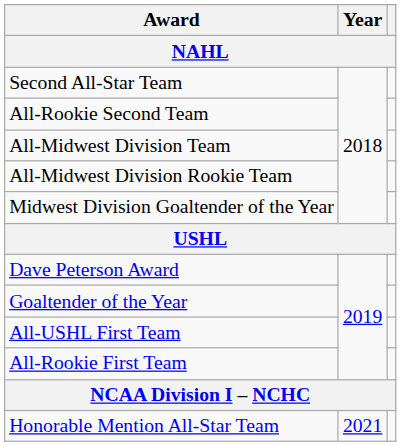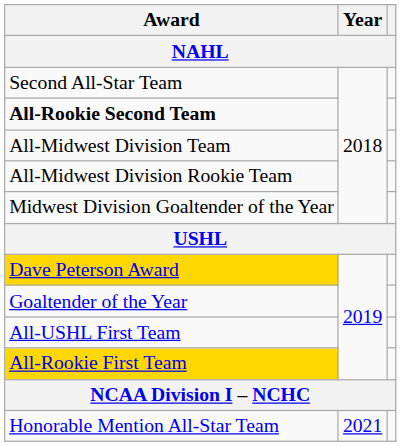(109, 113) normal -> (112, 113) bold
(94, 269) no background -> (94, 269) gold background
(98, 363) no background -> (98, 363) gold background
